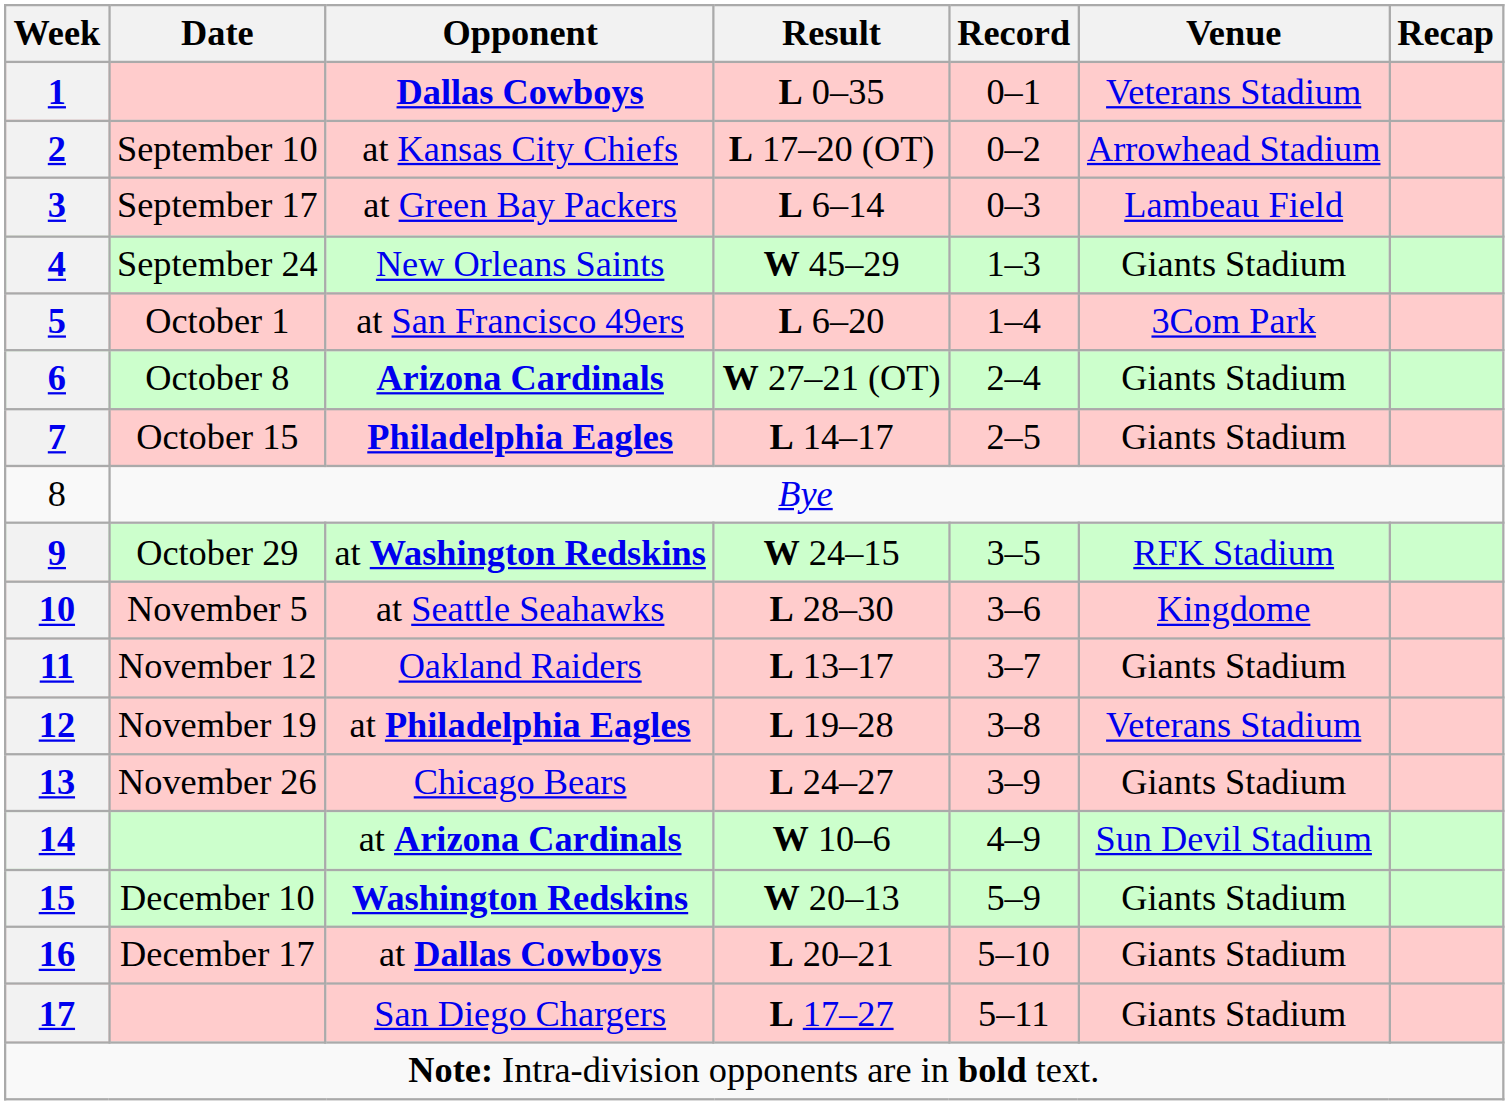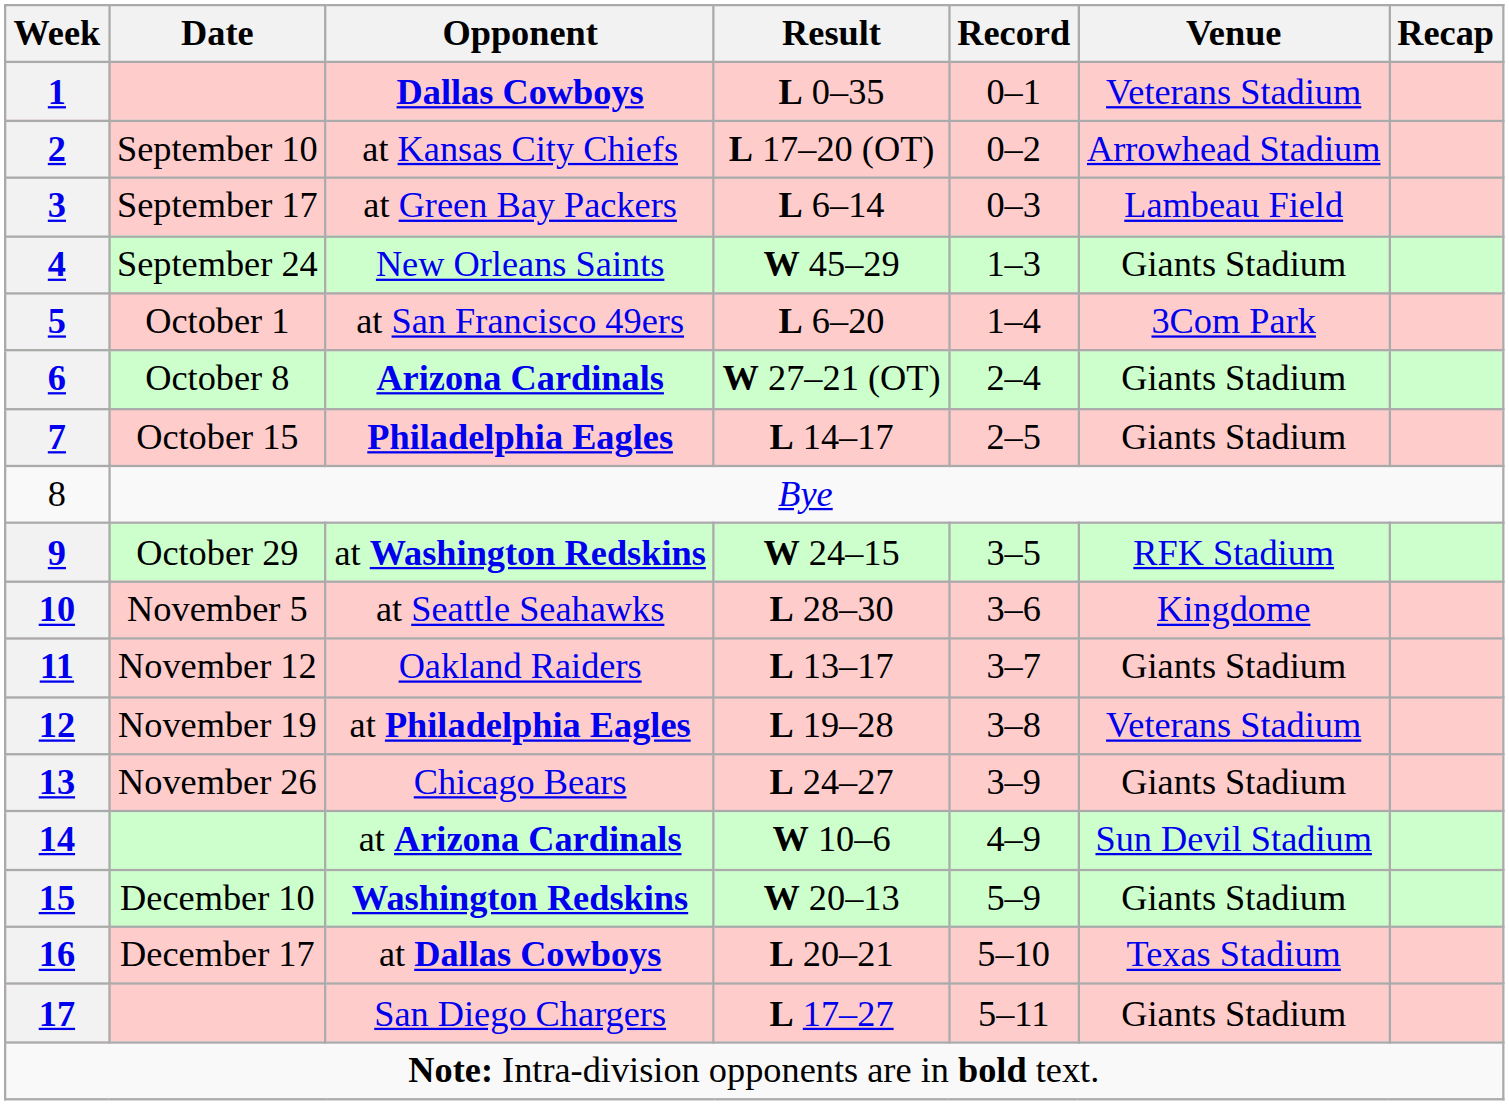(1234, 954) Giants Stadium -> (1234, 954) Texas Stadium
